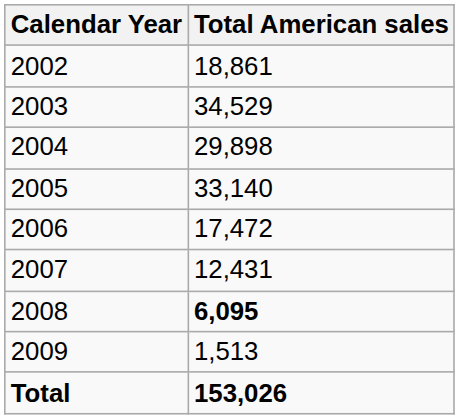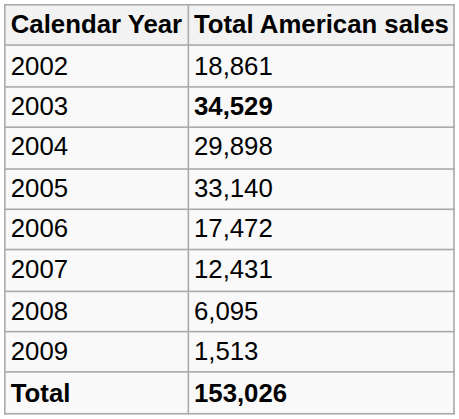(233, 106) normal -> (233, 106) bold
(226, 310) bold -> (226, 310) normal
